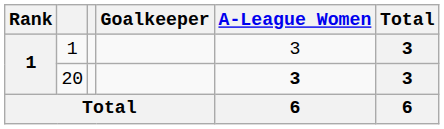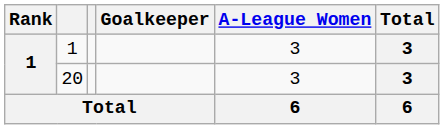(295, 79) bold -> (295, 79) normal
